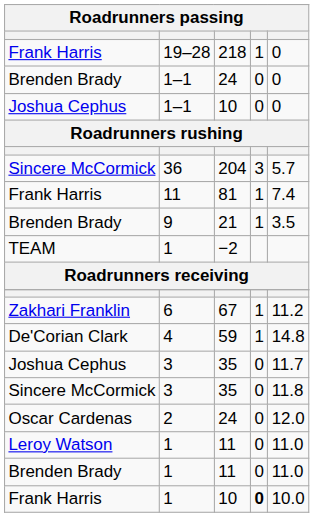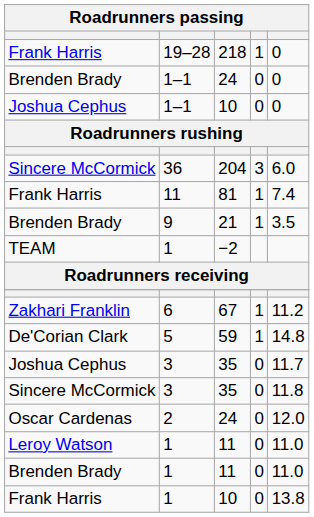(283, 168) 5.7 -> (283, 168) 6.0
(168, 337) 4 -> (168, 337) 5
(259, 498) bold -> (259, 498) normal
(288, 498) 10.0 -> (288, 498) 13.8
